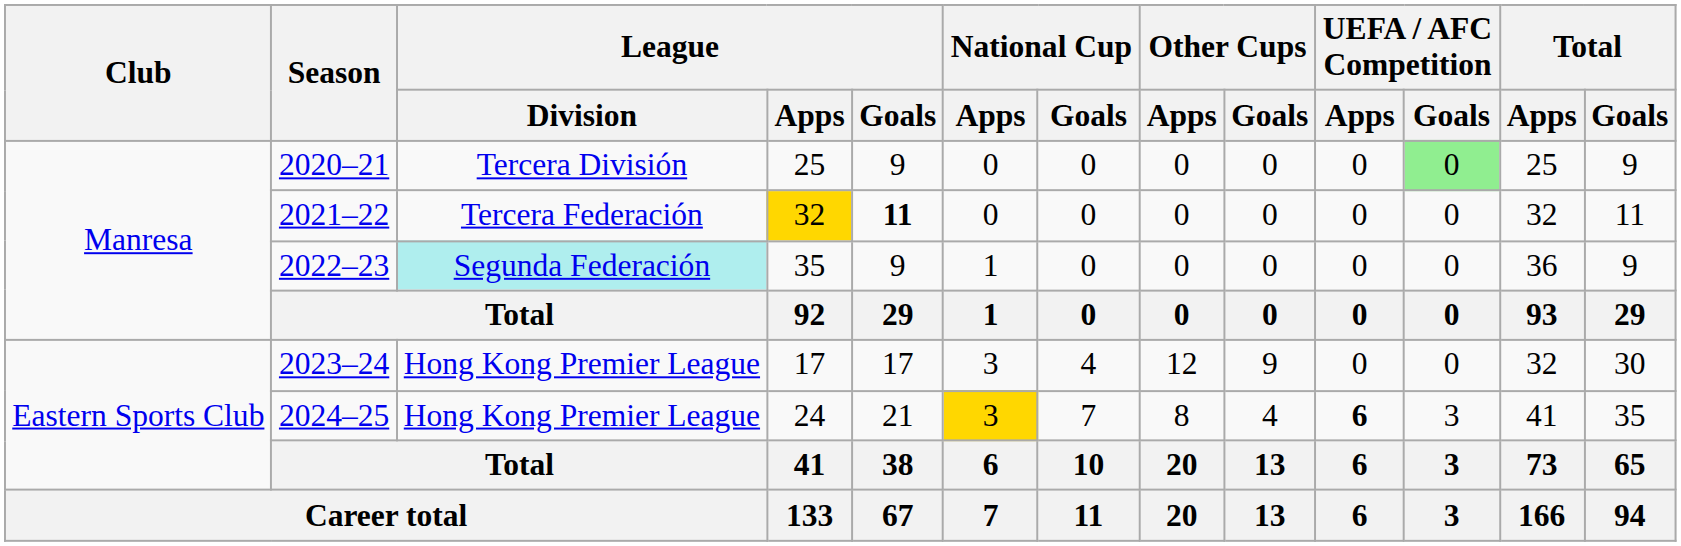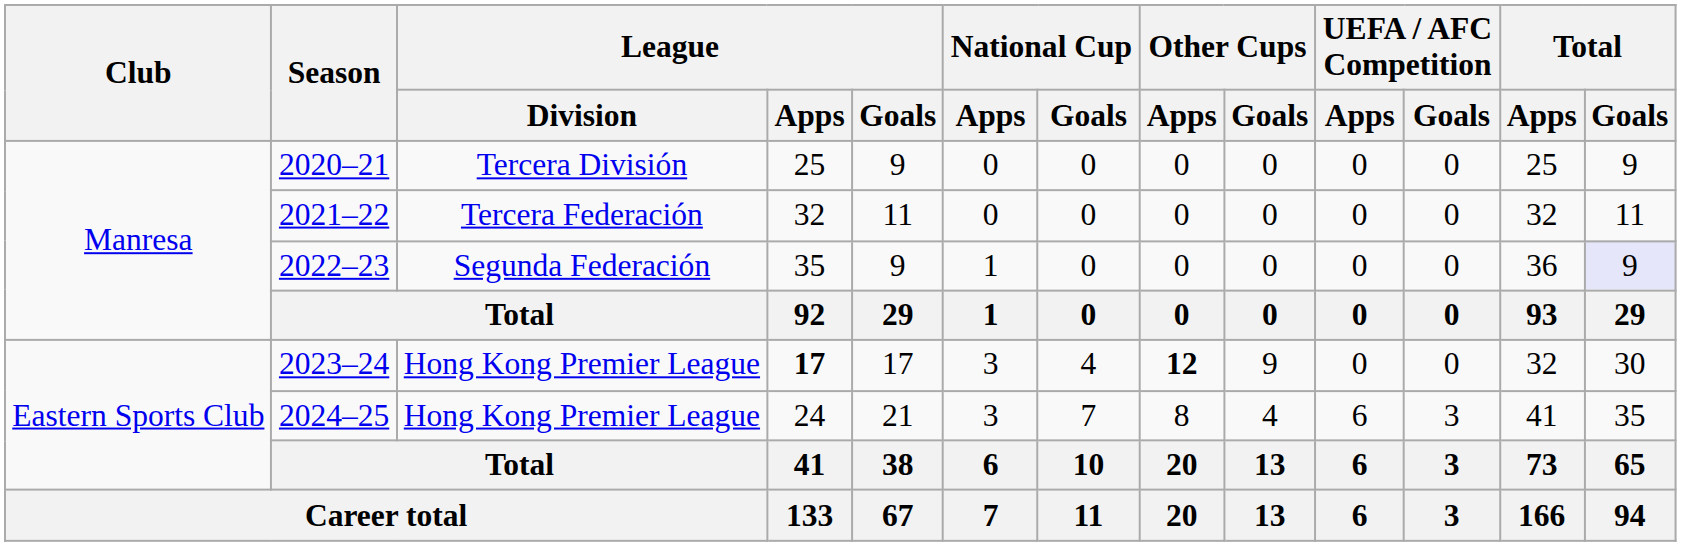(1452, 164) lightgreen background -> (1452, 164) no background
(810, 214) gold background -> (810, 214) no background
(898, 214) bold -> (898, 214) normal
(582, 264) paleturquoise background -> (582, 264) no background
(1630, 264) no background -> (1630, 264) lavender background
(810, 364) normal -> (810, 364) bold
(1182, 364) normal -> (1182, 364) bold
(991, 414) gold background -> (991, 414) no background
(1360, 414) bold -> (1360, 414) normal
